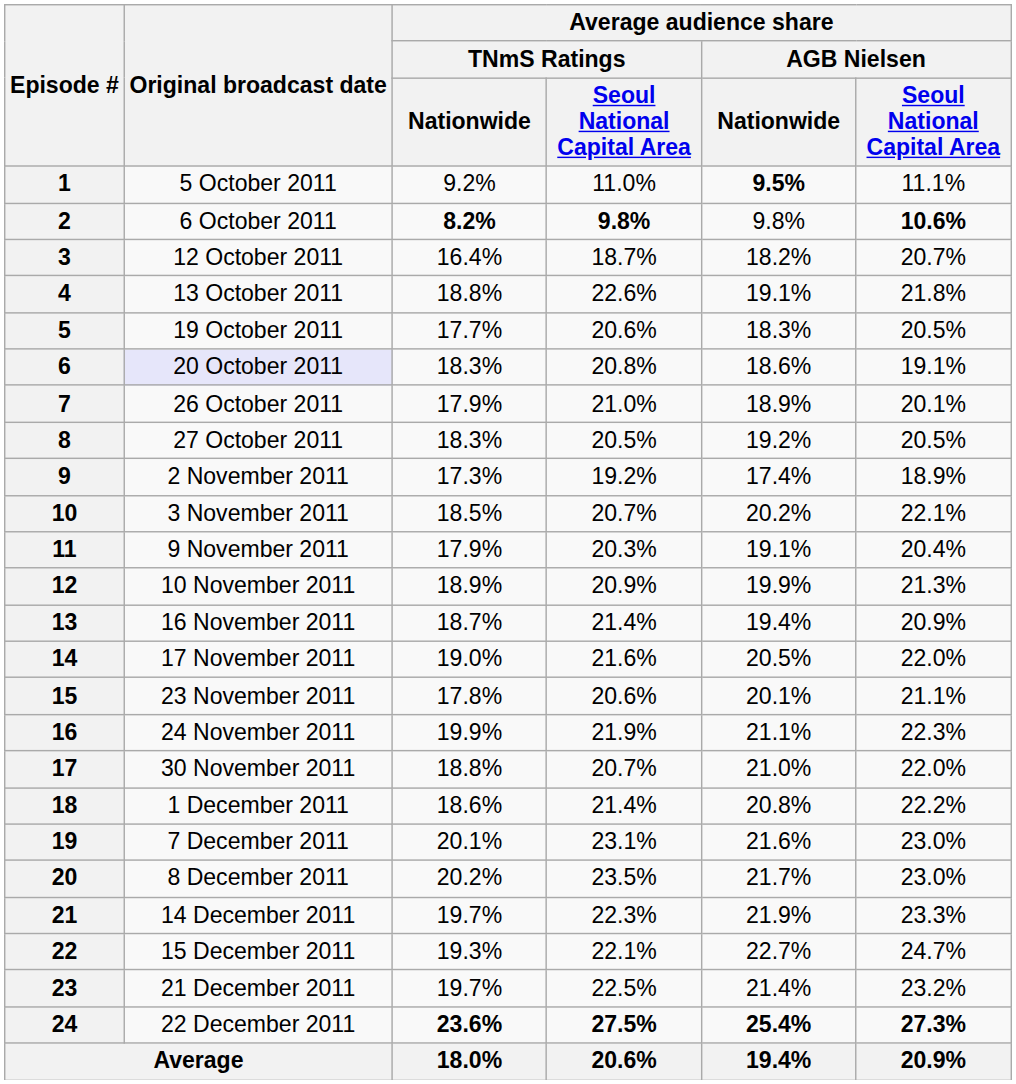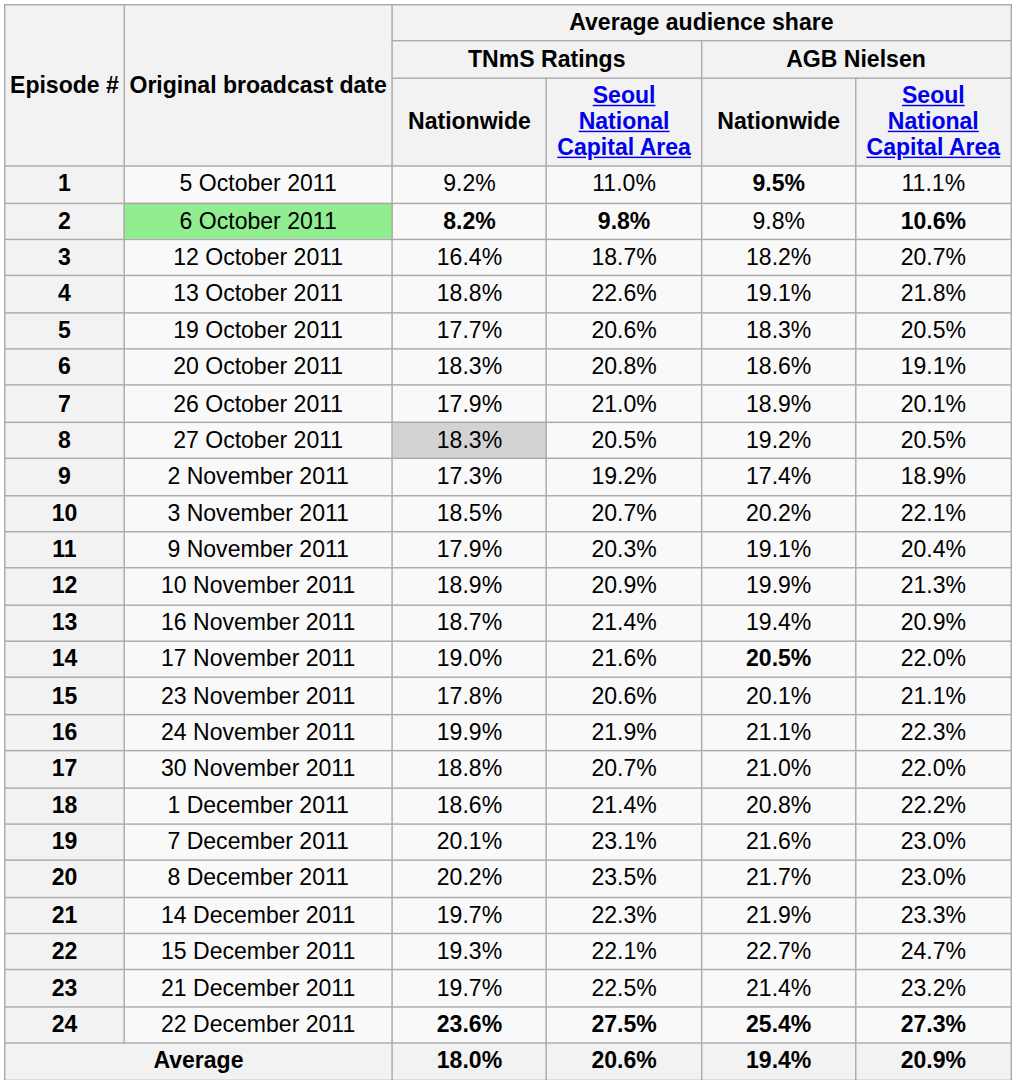(258, 220) no background -> (258, 220) lightgreen background
(258, 366) lavender background -> (258, 366) no background
(469, 440) no background -> (469, 440) lightgrey background
(779, 659) normal -> (779, 659) bold
